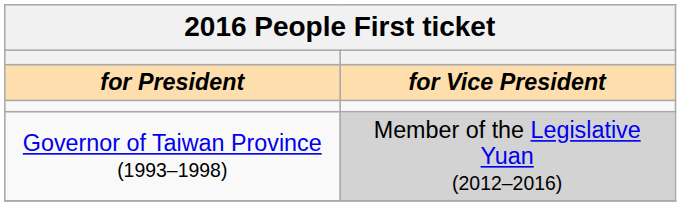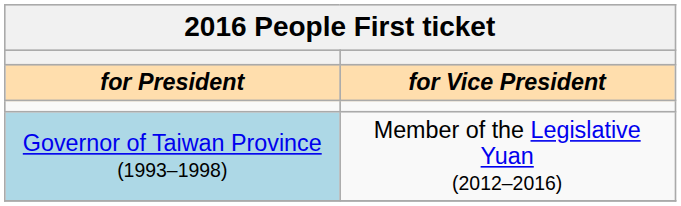(172, 156) no background -> (172, 156) lightblue background
(507, 156) lightgrey background -> (507, 156) no background
